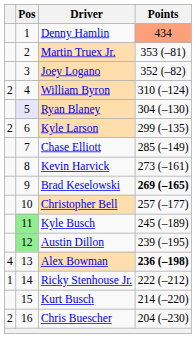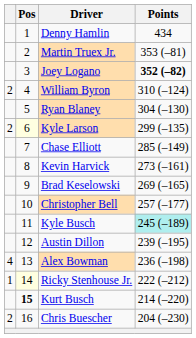(163, 33) lightsalmon background -> (163, 33) no background
(163, 71) normal -> (163, 71) bold
(27, 109) lavender background -> (27, 109) no background
(27, 128) no background -> (27, 128) lightyellow background
(163, 185) bold -> (163, 185) normal
(27, 223) lightgreen background -> (27, 223) no background
(163, 223) no background -> (163, 223) paleturquoise background
(27, 242) lightgreen background -> (27, 242) no background
(163, 261) bold -> (163, 261) normal
(27, 280) no background -> (27, 280) lightyellow background
(27, 299) normal -> (27, 299) bold
